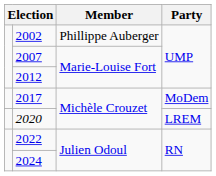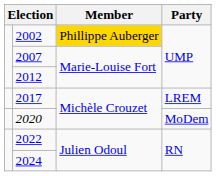(109, 35) no background -> (109, 35) gold background
(187, 98) MoDem -> (183, 98) LREM
(183, 118) LREM -> (187, 118) MoDem
